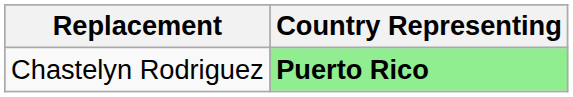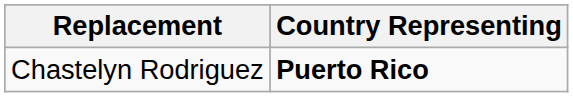(352, 69) lightgreen background -> (352, 69) no background
